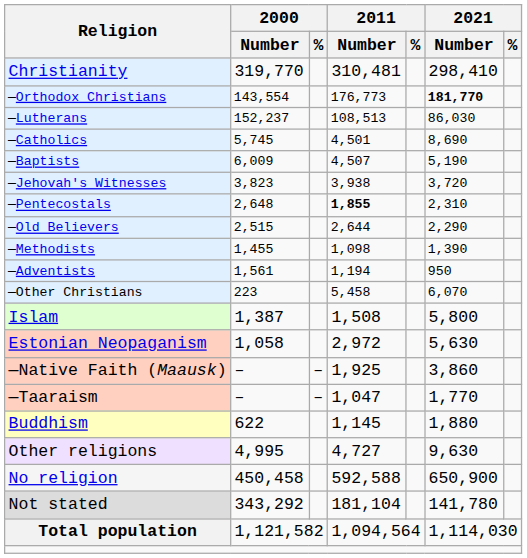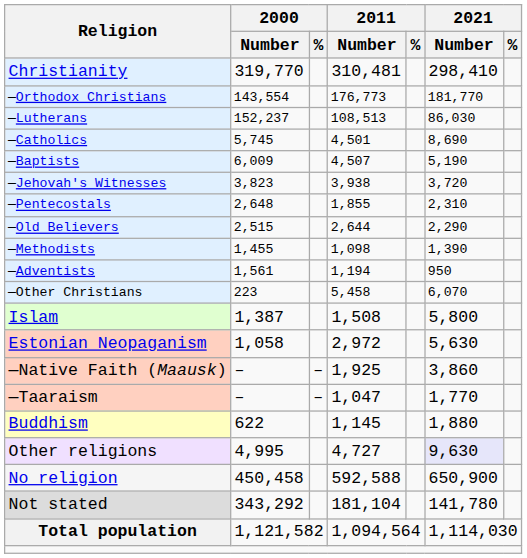(456, 96) bold -> (456, 96) normal
(351, 205) bold -> (351, 205) normal
(453, 451) no background -> (453, 451) lavender background
